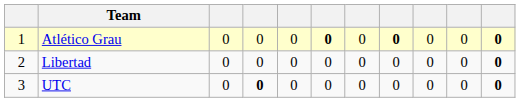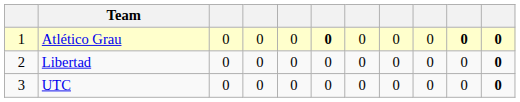(396, 39) bold -> (396, 39) normal
(464, 39) normal -> (464, 39) bold
(260, 85) bold -> (260, 85) normal
